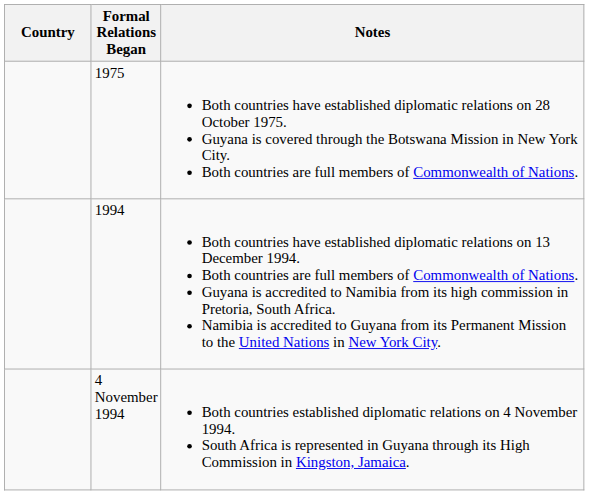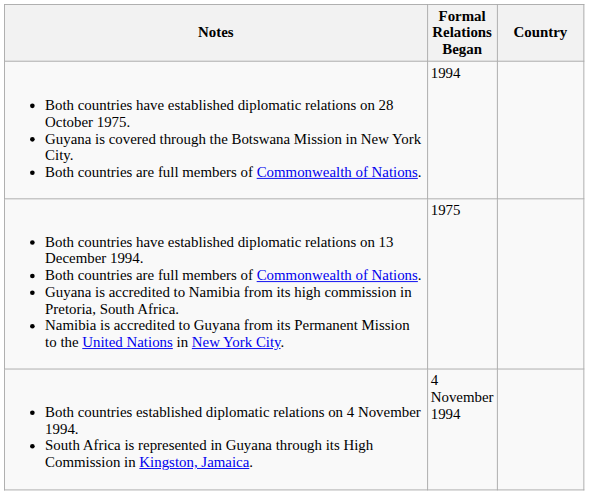columns swapped: (48, 33) <-> (372, 33)
(110, 73) 1975 -> (446, 73) 1994
(110, 210) 1994 -> (446, 210) 1975
